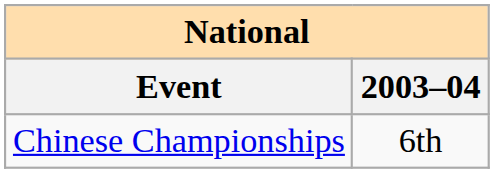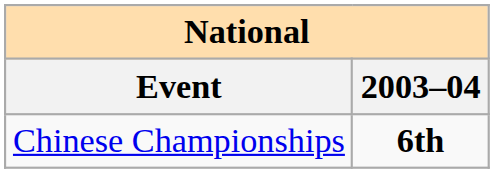(421, 140) normal -> (421, 140) bold
